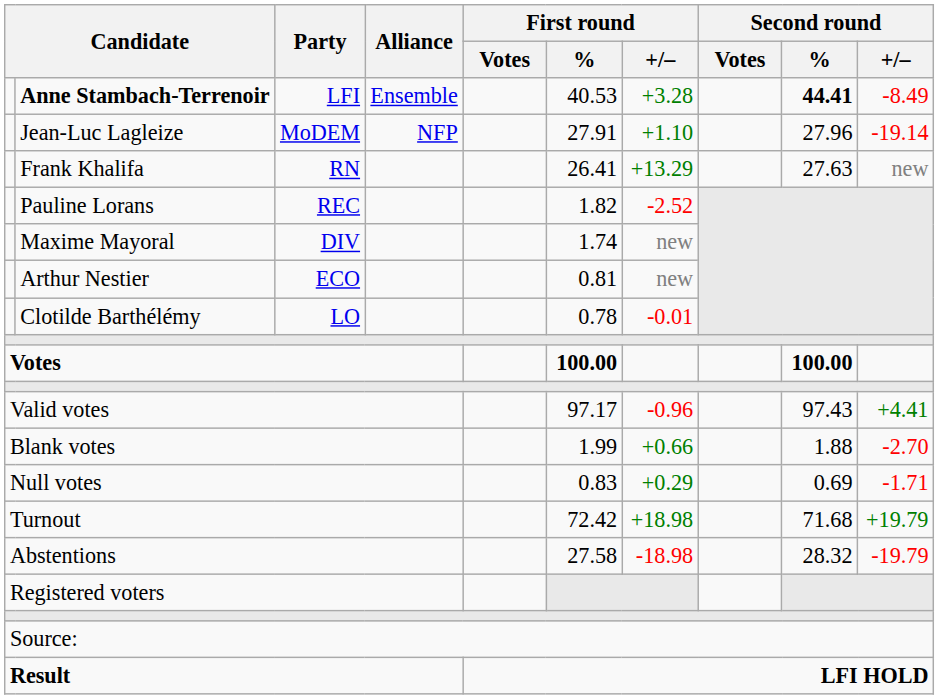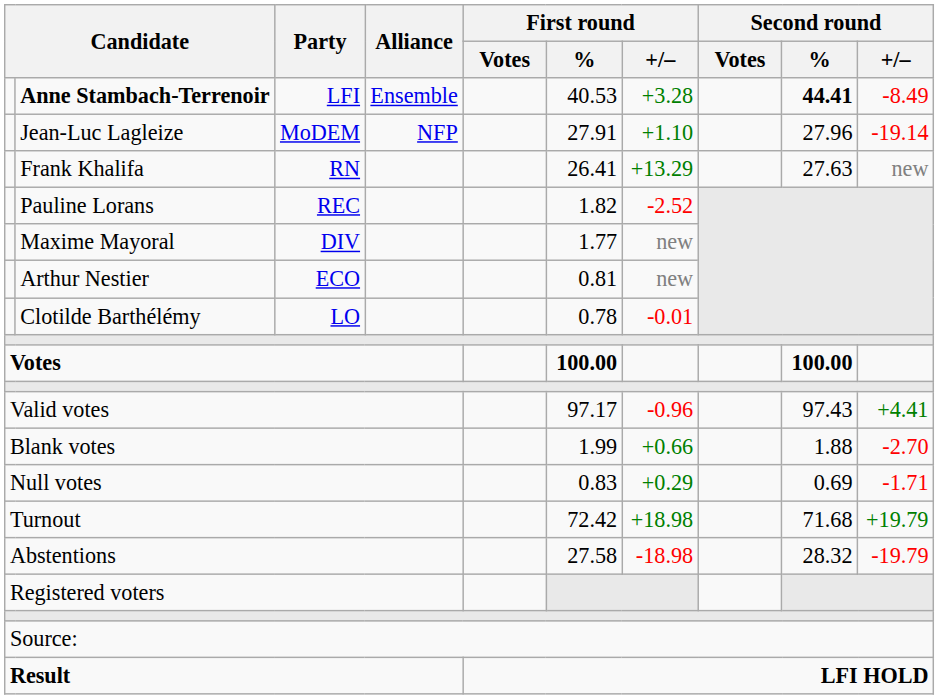(598, 242) 1.74 -> (598, 242) 1.77
